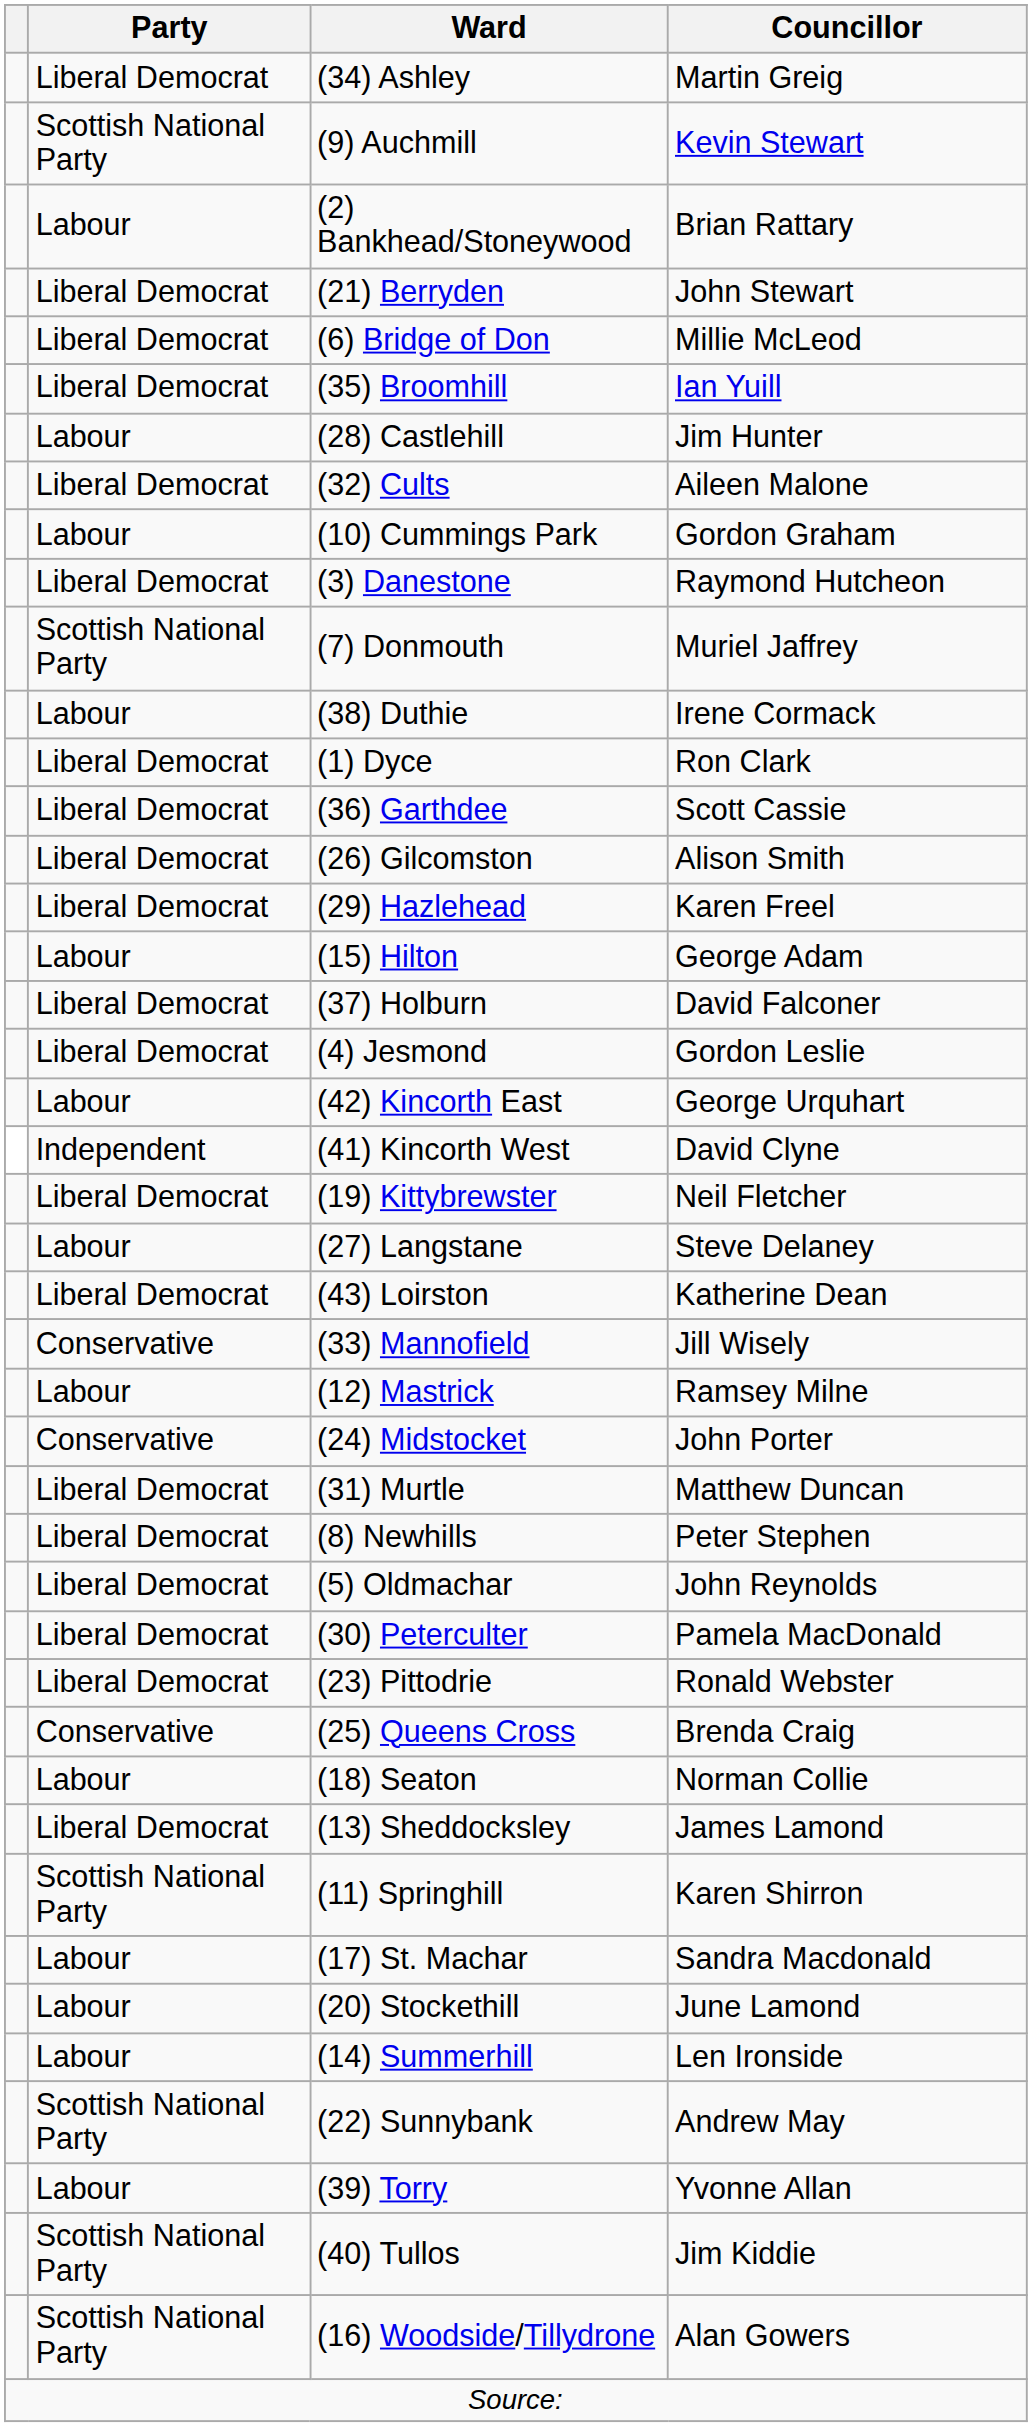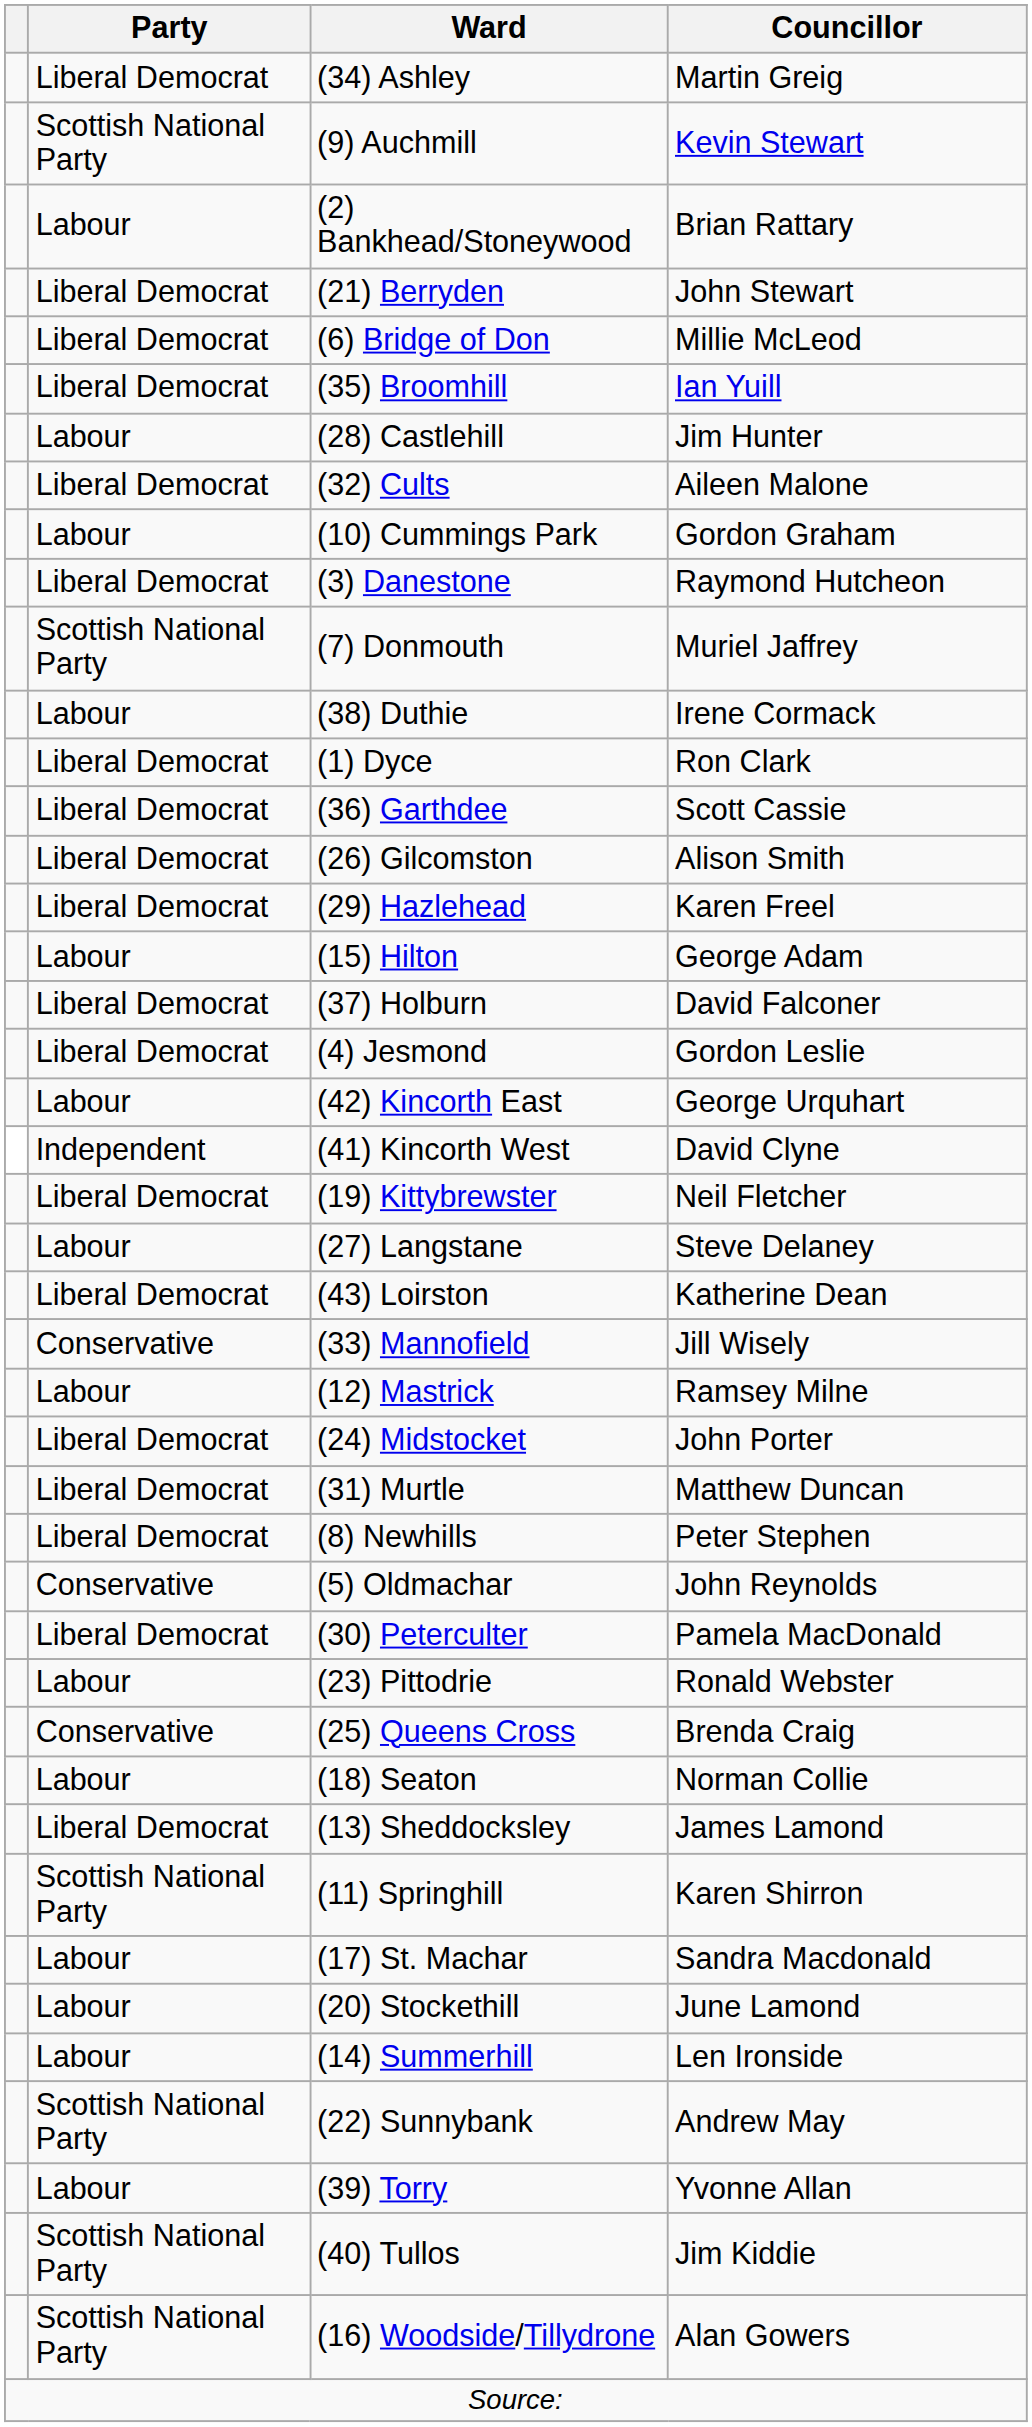(125, 1440) Conservative -> (152, 1440) Liberal Democrat
(152, 1585) Liberal Democrat -> (125, 1585) Conservative
(152, 1682) Liberal Democrat -> (83, 1682) Labour
